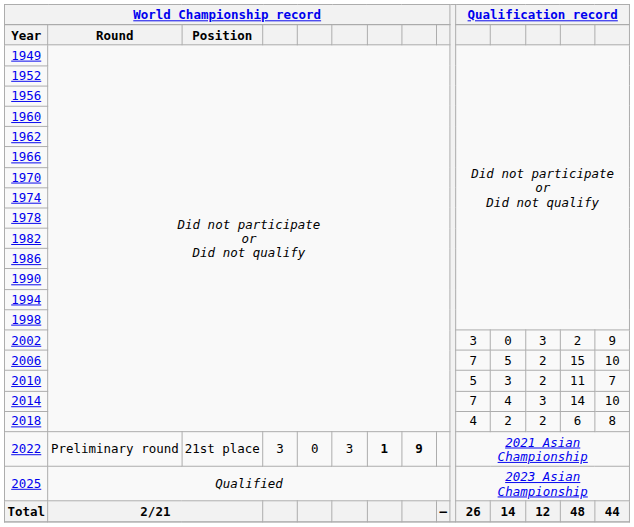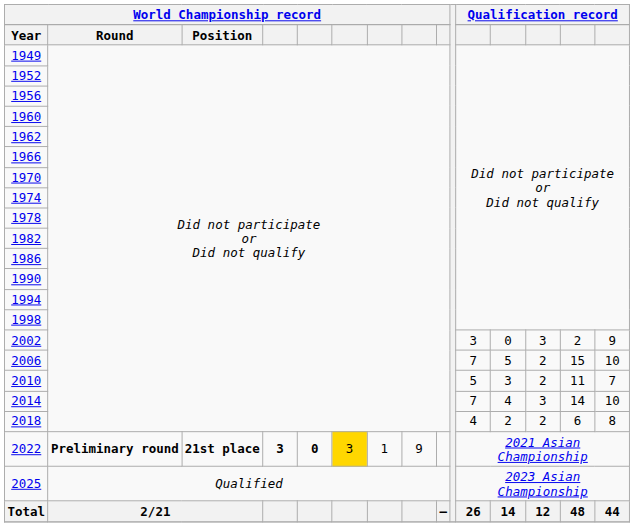(115, 449) normal -> (115, 449) bold
(222, 449) normal -> (222, 449) bold
(280, 449) normal -> (280, 449) bold
(315, 449) normal -> (315, 449) bold
(350, 449) no background -> (350, 449) gold background
(384, 449) bold -> (384, 449) normal
(419, 449) bold -> (419, 449) normal
